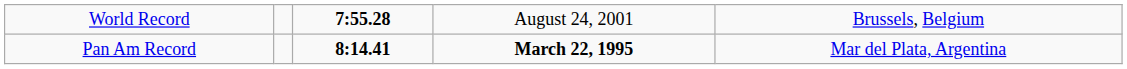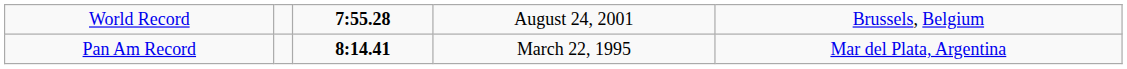(574, 49) bold -> (574, 49) normal
